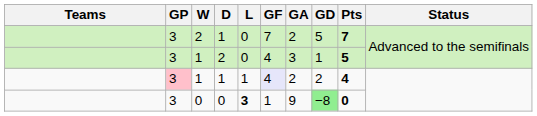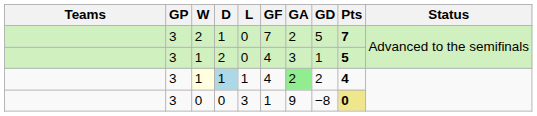(173, 79) pink background -> (173, 79) no background
(198, 79) no background -> (198, 79) lightyellow background
(221, 79) no background -> (221, 79) lightblue background
(267, 79) lavender background -> (267, 79) no background
(292, 79) no background -> (292, 79) lightgreen background
(244, 100) bold -> (244, 100) normal
(323, 100) lightgreen background -> (323, 100) no background
(345, 100) no background -> (345, 100) khaki background
